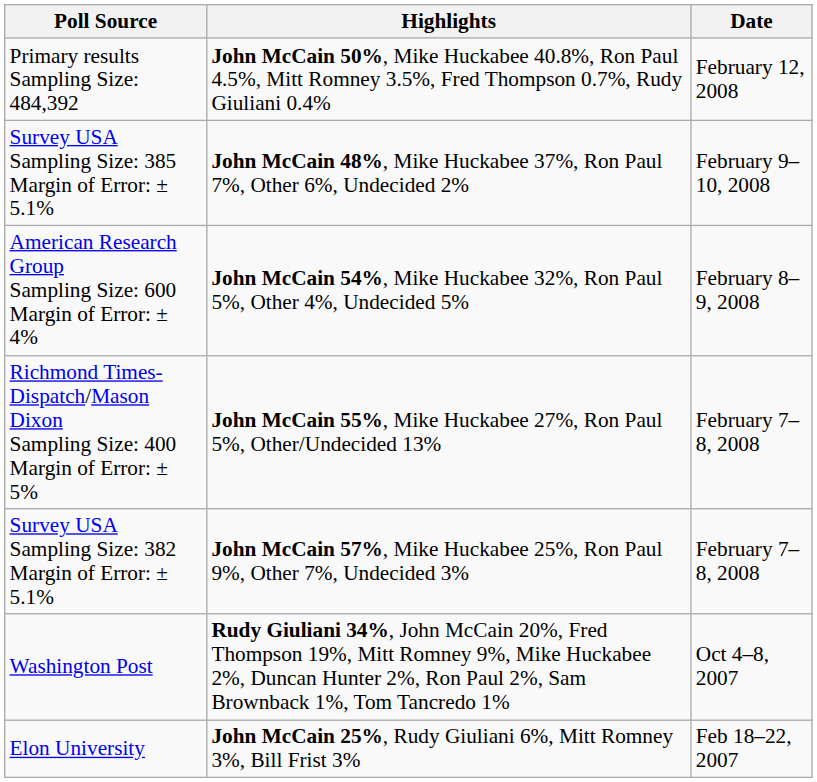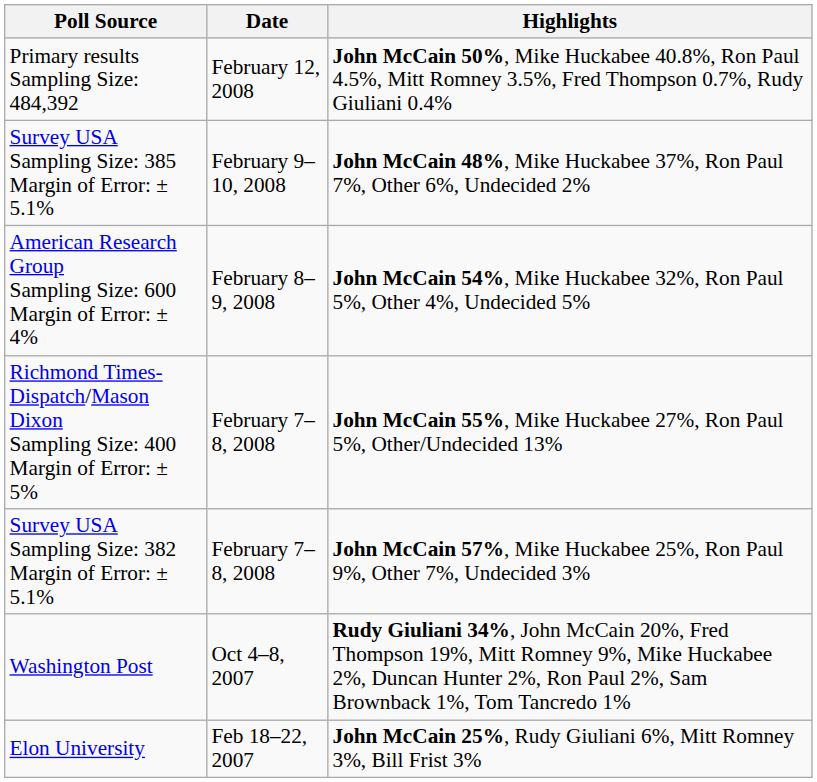columns swapped: (751, 21) <-> (449, 21)
